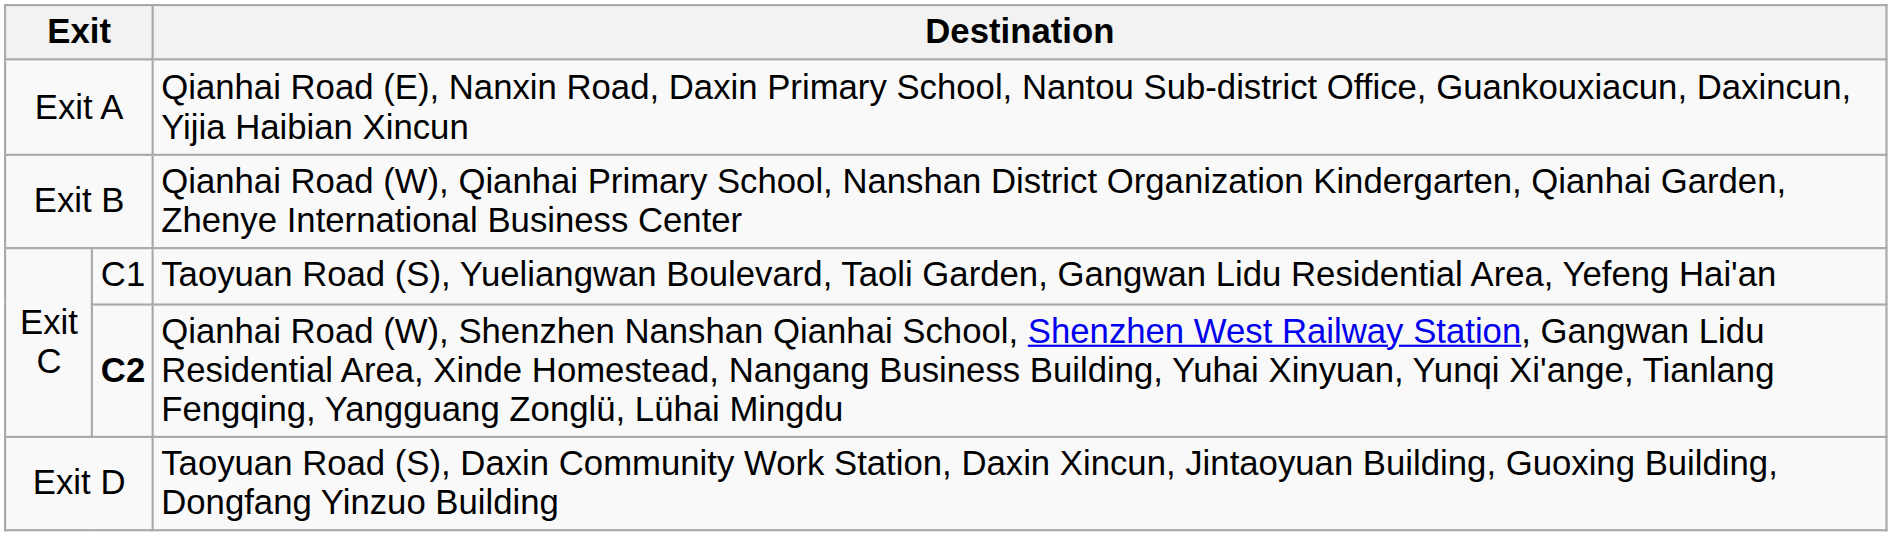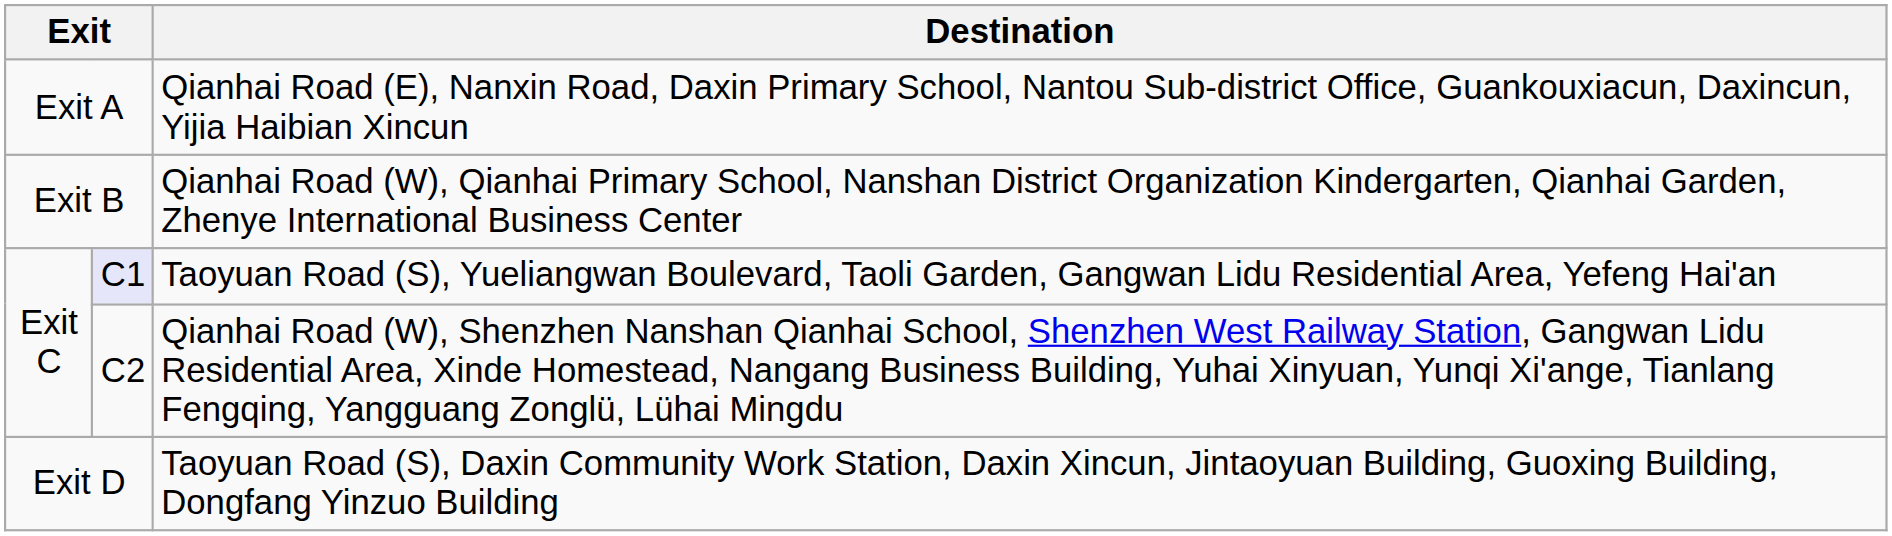(123, 275) no background -> (123, 275) lavender background
(123, 369) bold -> (123, 369) normal
